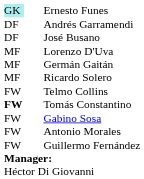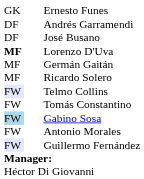(12, 10) paleturquoise background -> (12, 10) no background
(12, 51) normal -> (13, 51) bold
(12, 91) no background -> (12, 91) lavender background
(13, 104) bold -> (12, 104) normal
(12, 118) no background -> (12, 118) lightblue background
(12, 145) no background -> (12, 145) lavender background
